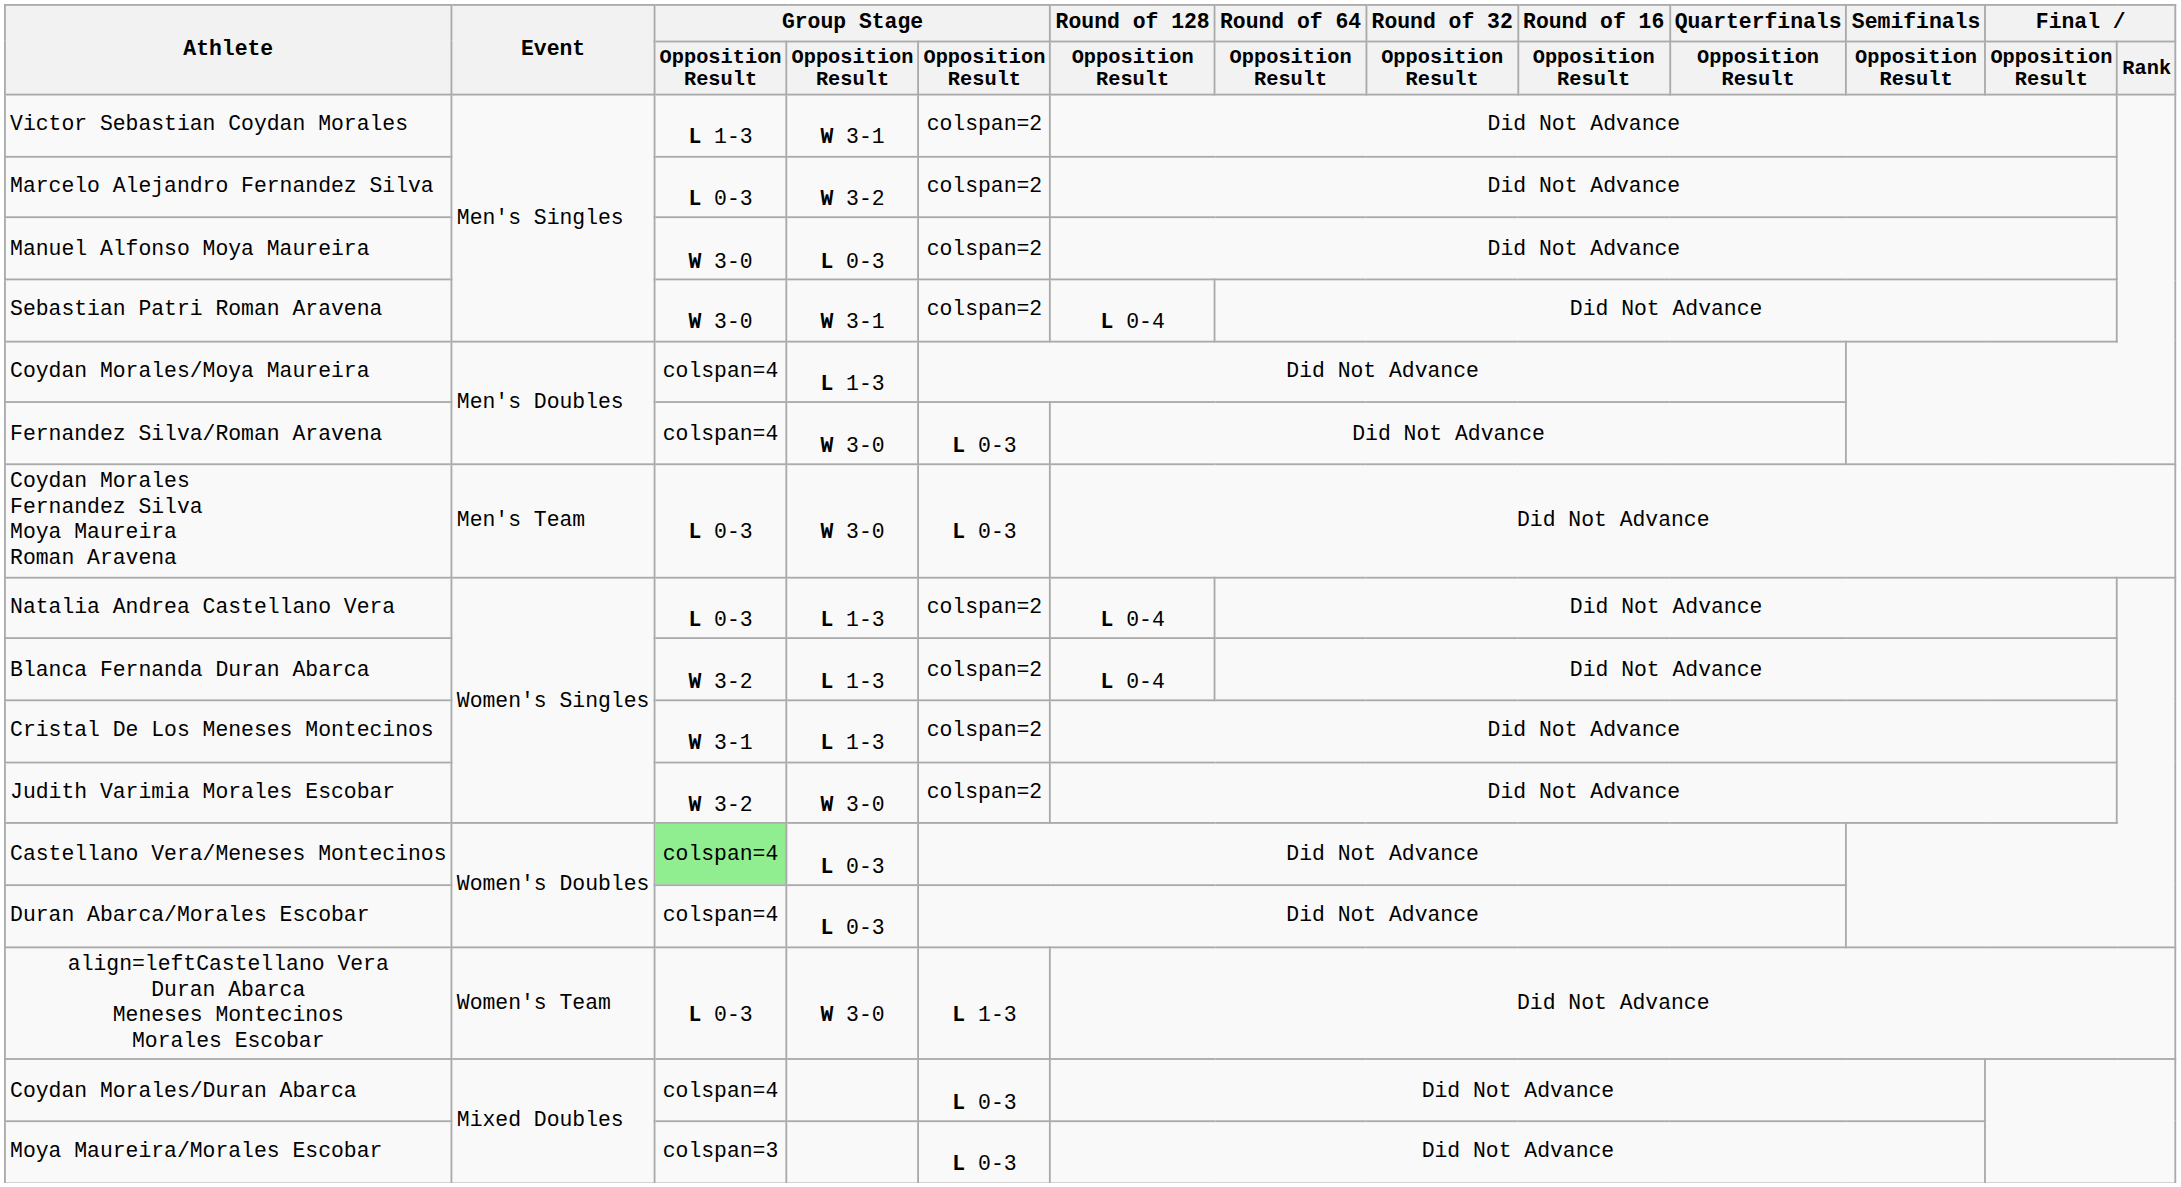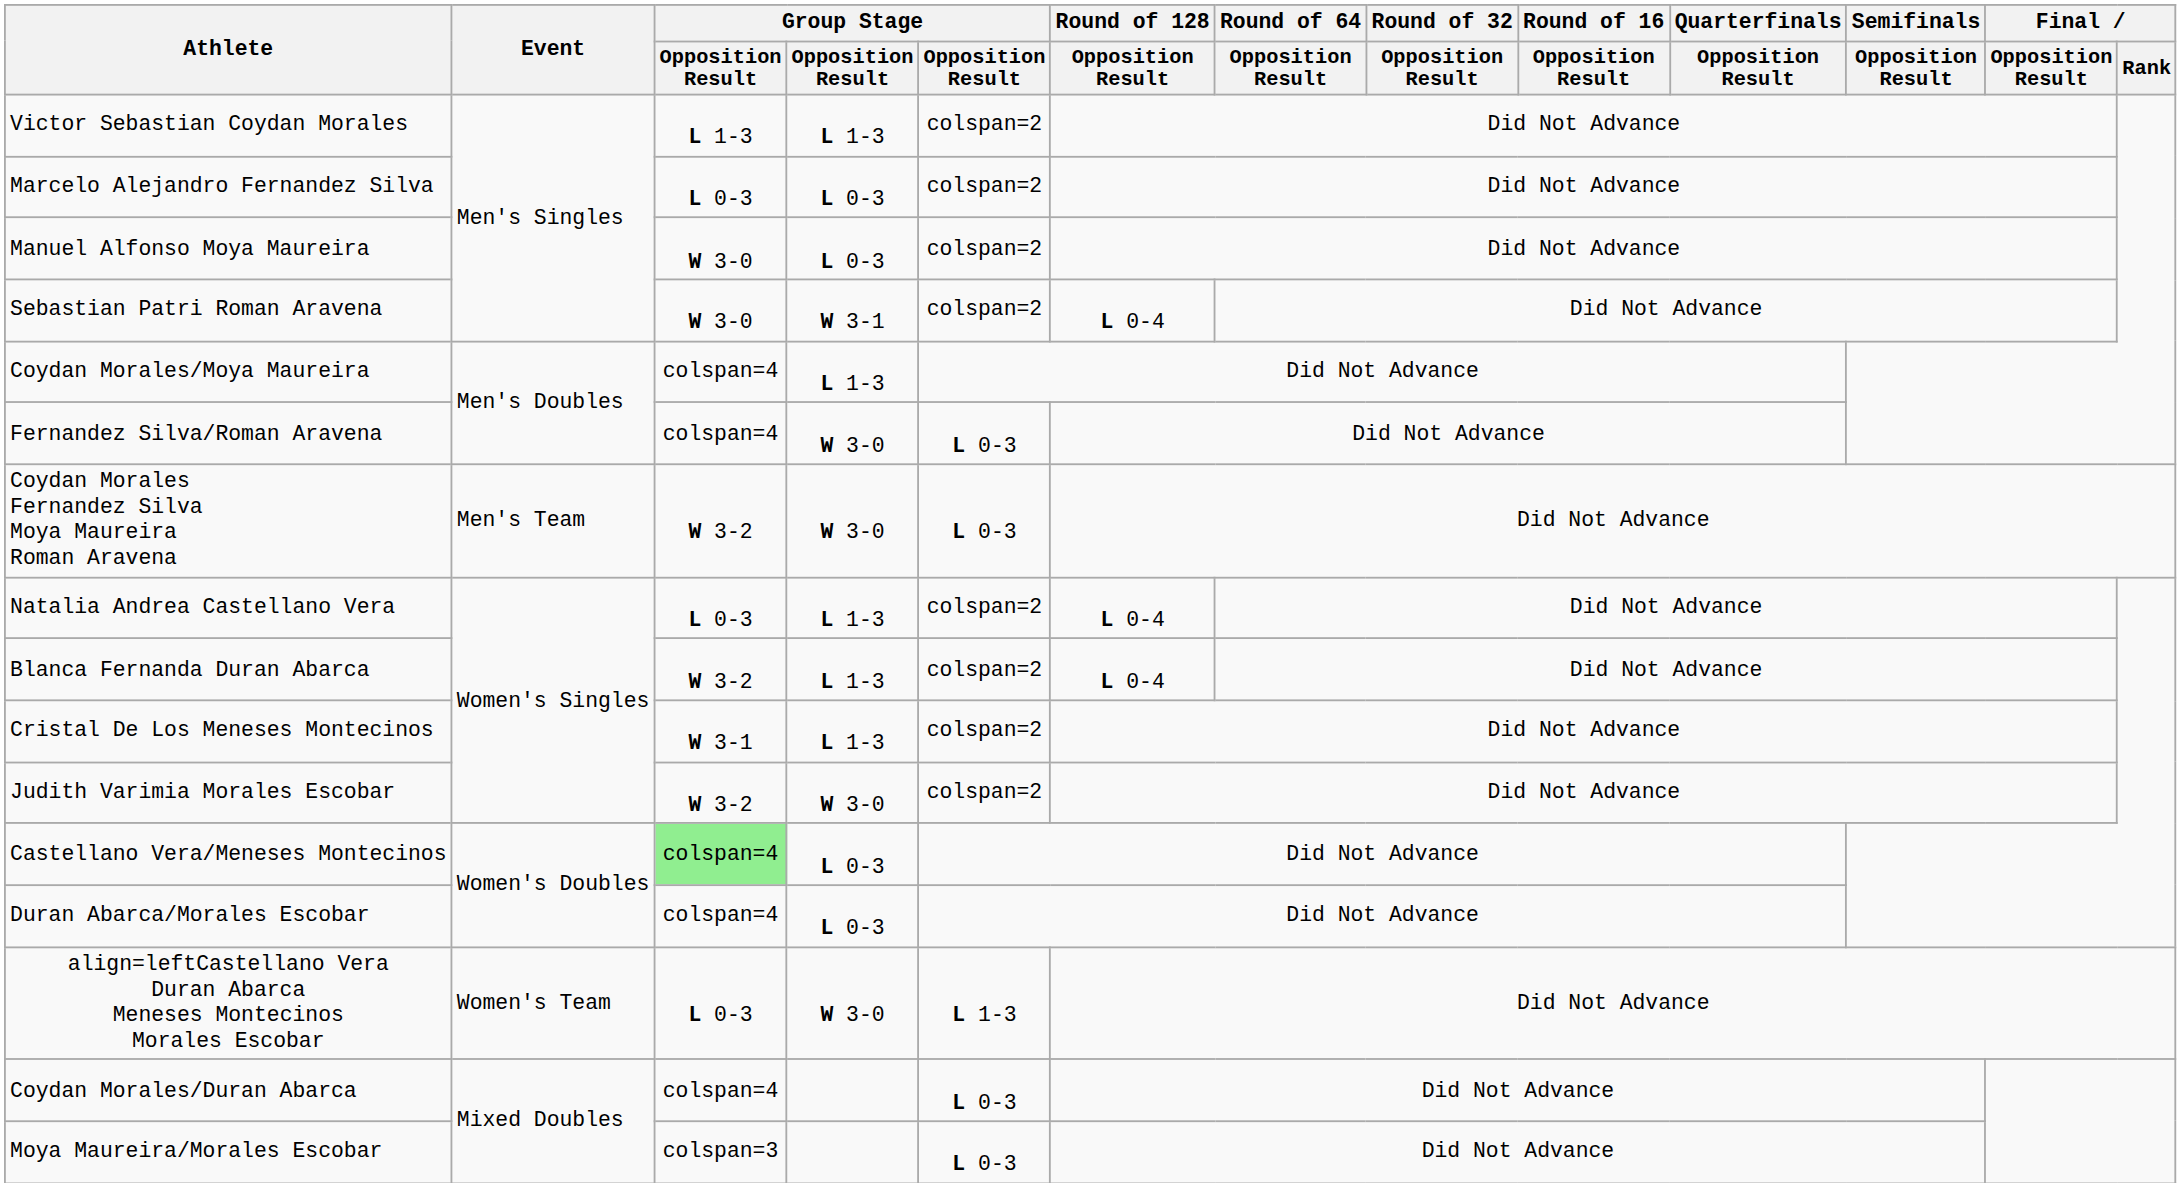(853, 138) W 3-1 -> (853, 138) L 1-3
(853, 200) W 3-2 -> (853, 200) L 0-3
(721, 533) L 0-3 -> (721, 533) W 3-2
